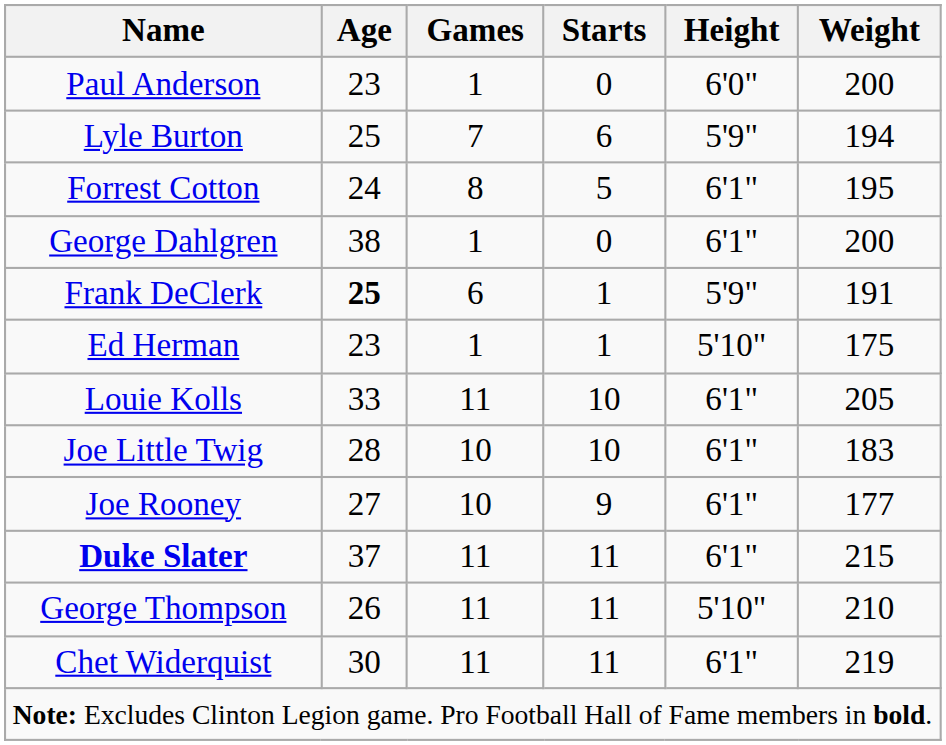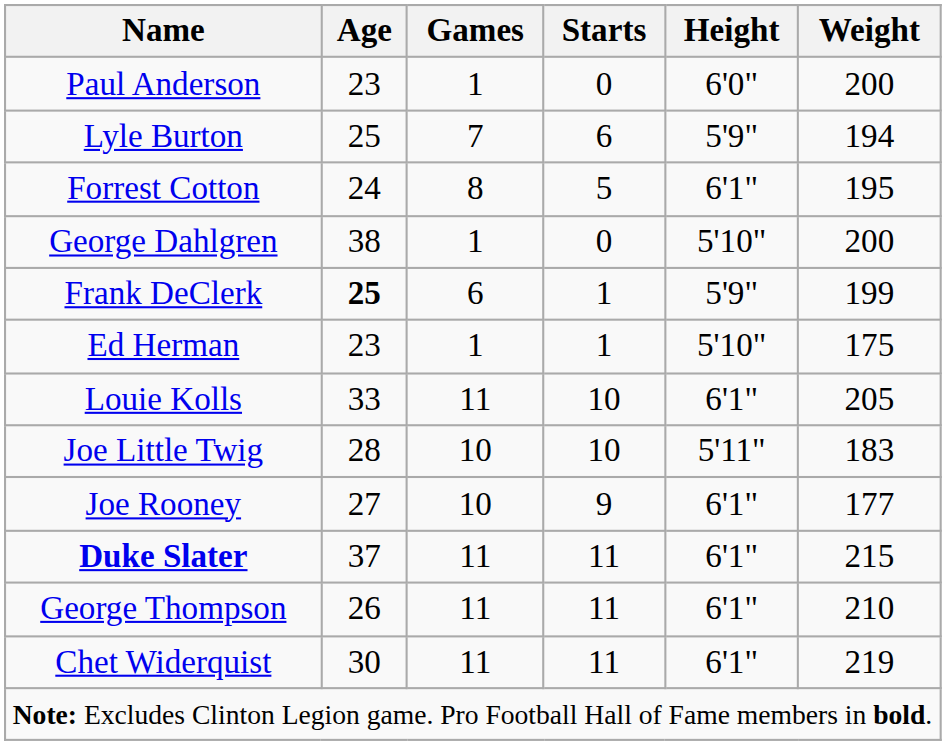(732, 240) 6'1" -> (732, 240) 5'10"
(869, 293) 191 -> (869, 293) 199
(732, 450) 6'1" -> (732, 450) 5'11"
(732, 608) 5'10" -> (732, 608) 6'1"
